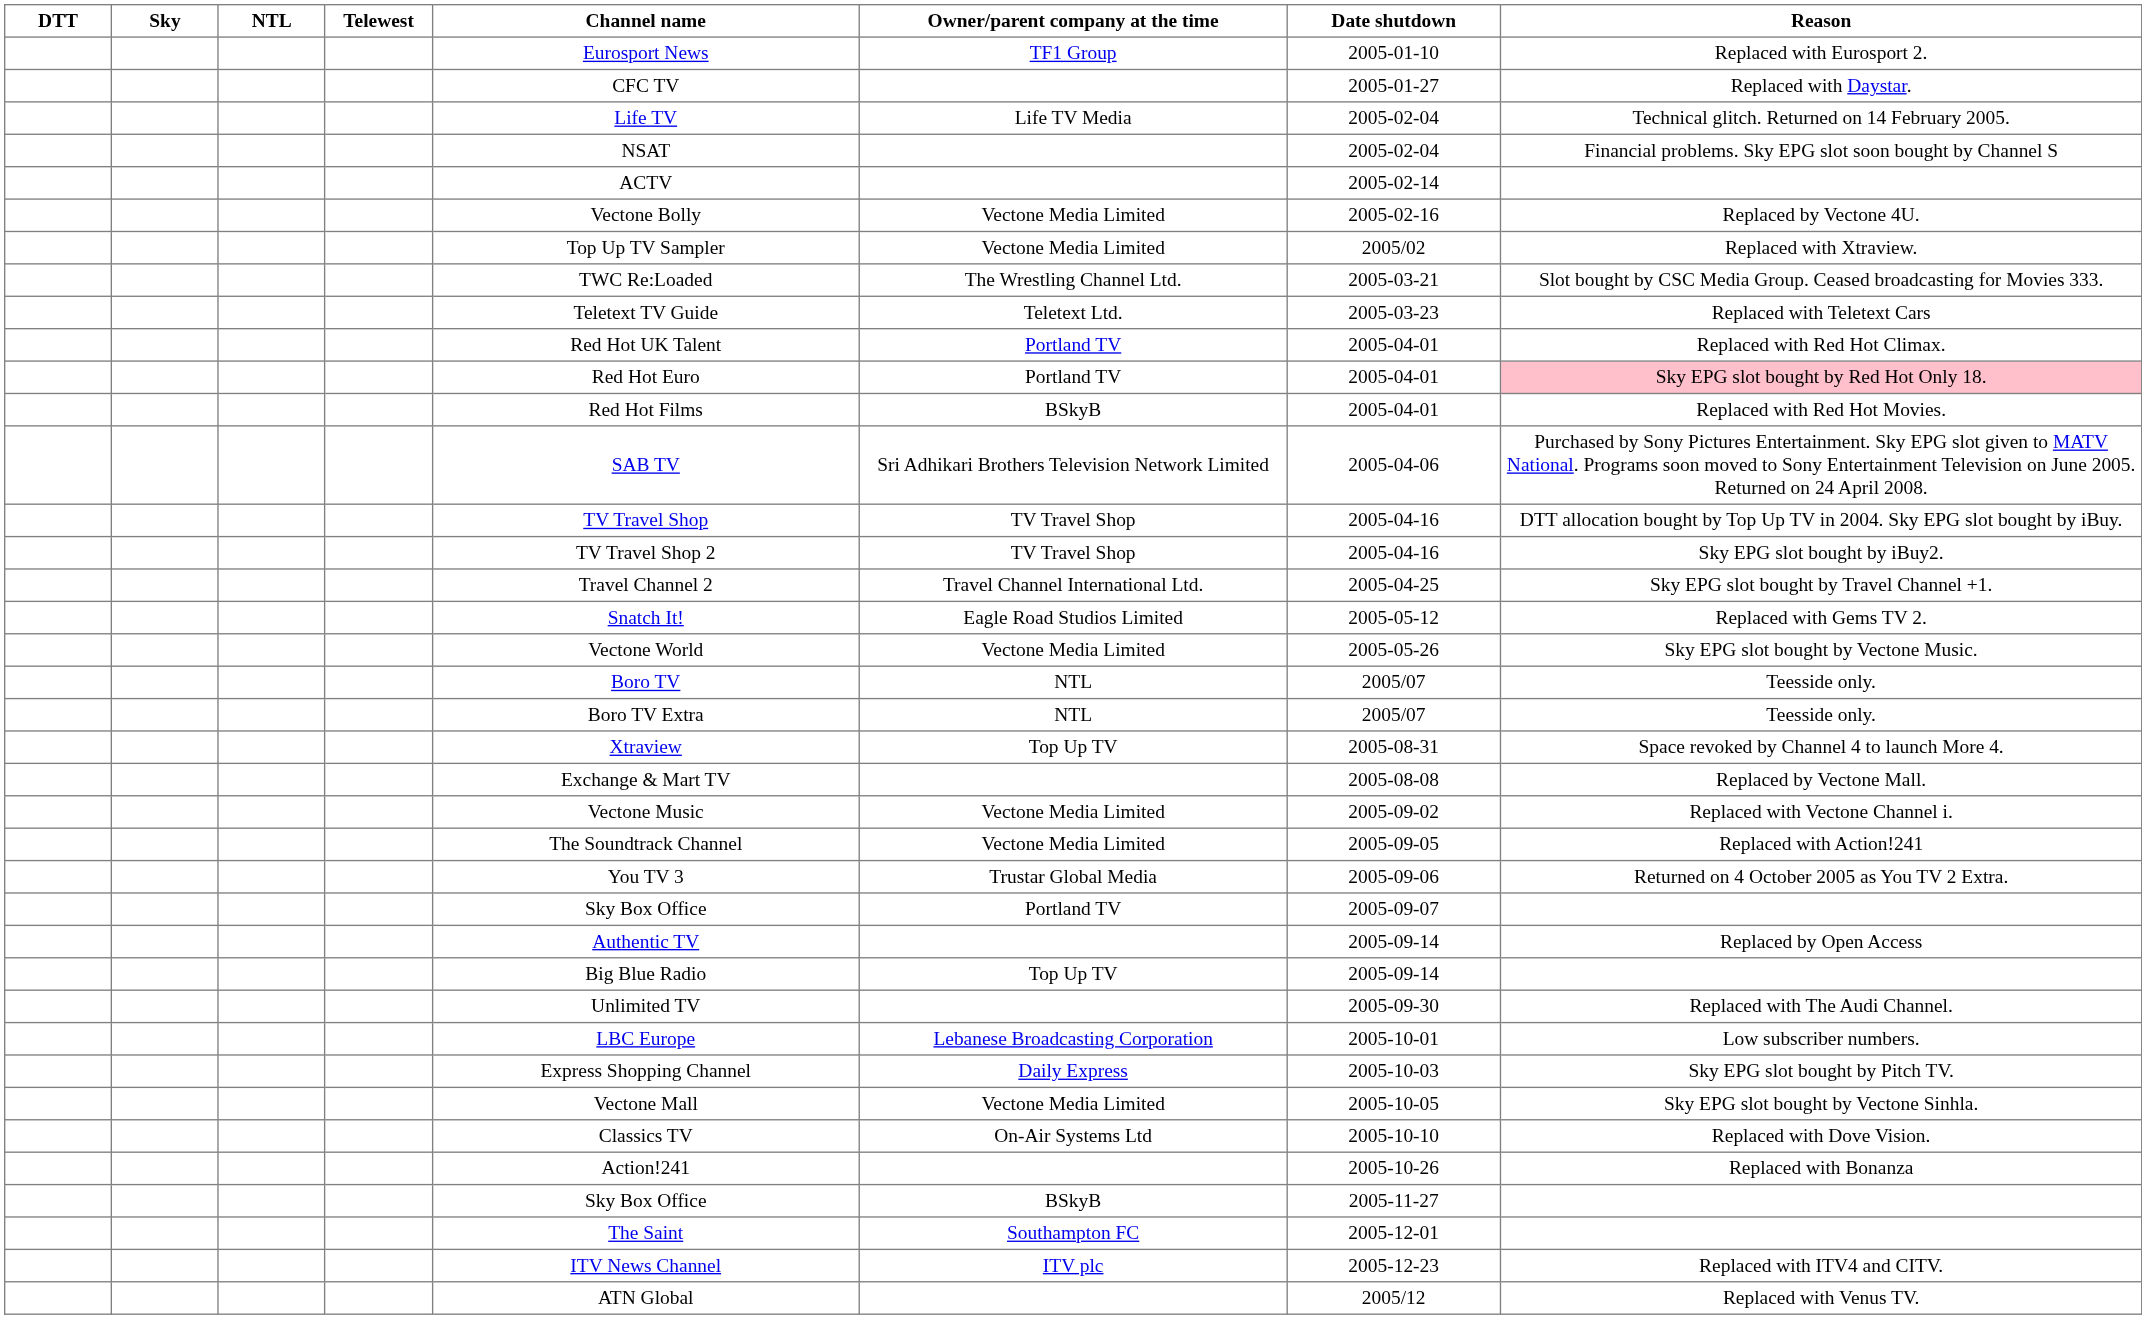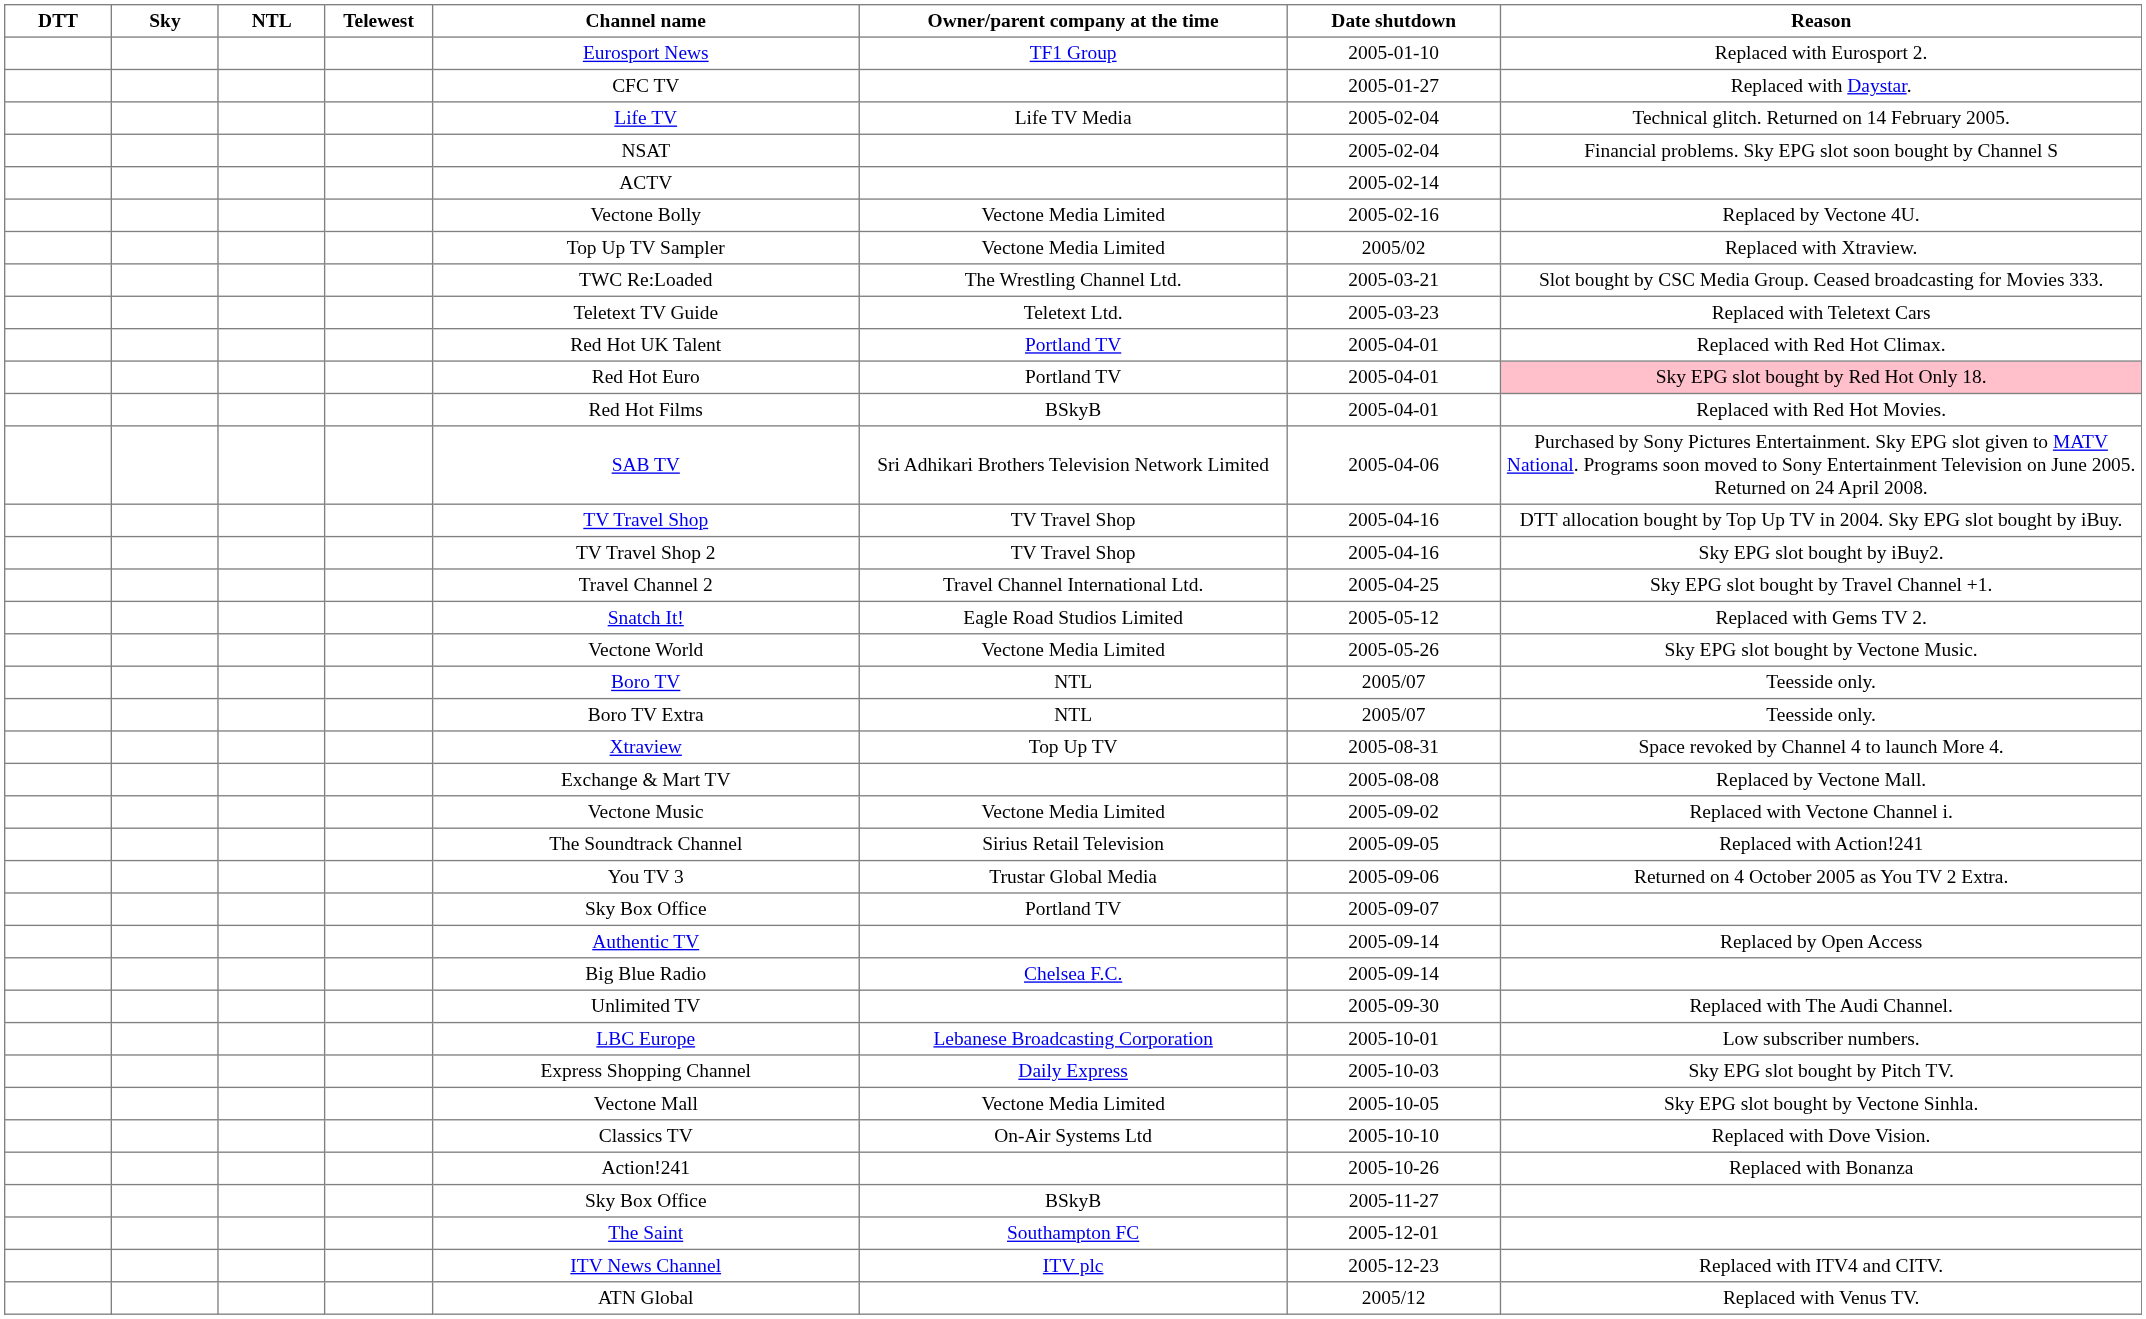(1073, 844) Vectone Media Limited -> (1073, 844) Sirius Retail Television
(1073, 973) Top Up TV -> (1073, 973) Chelsea F.C.
